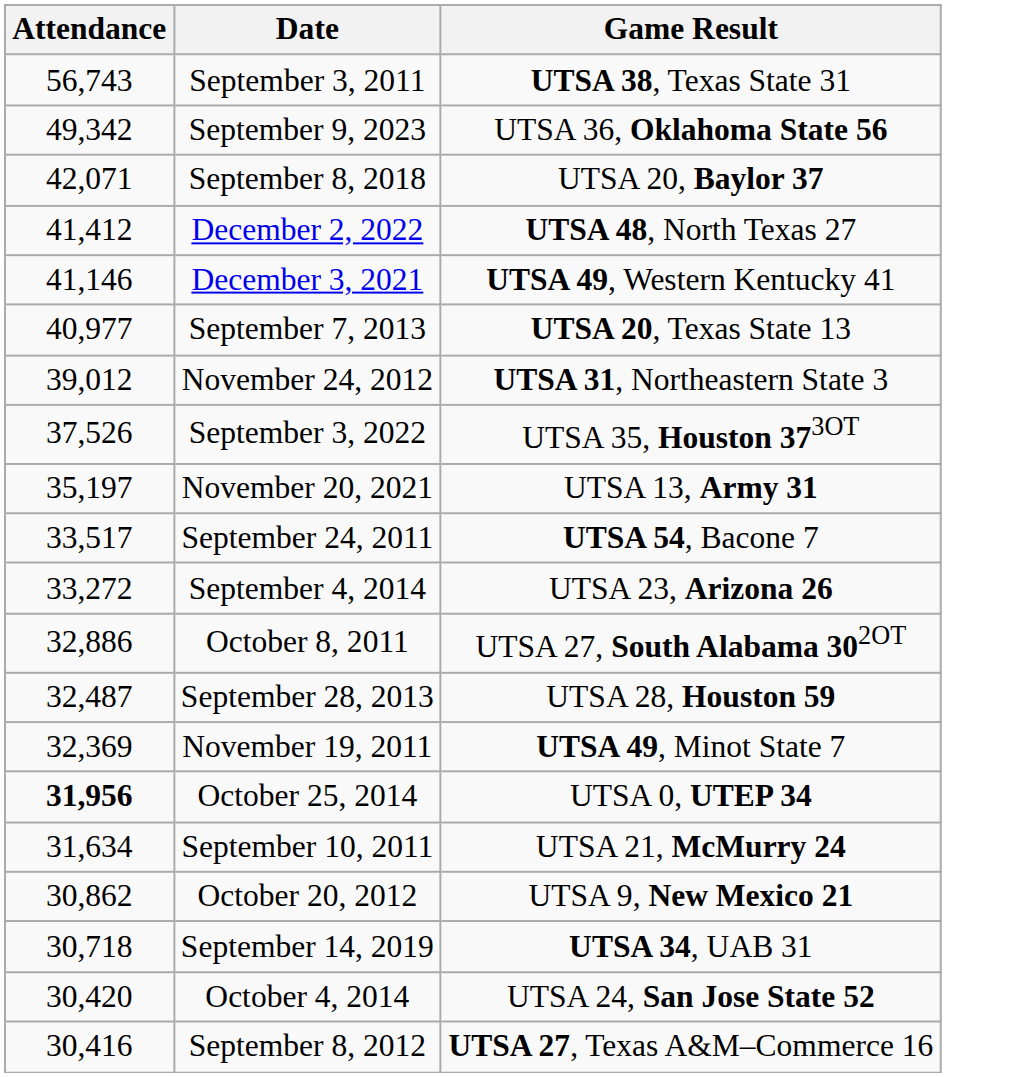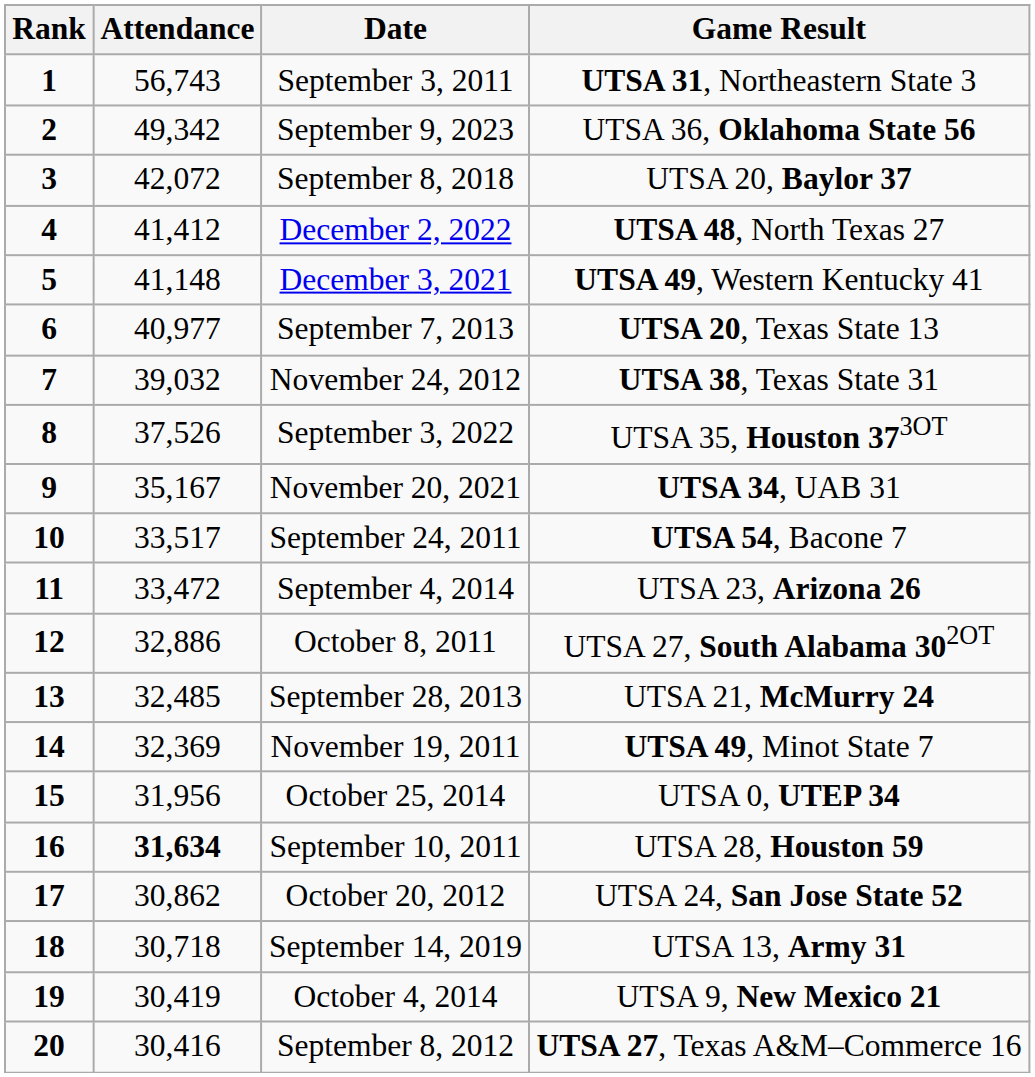+ column: (49, 29)
(691, 79) UTSA 38, Texas State 31 -> (779, 79) UTSA 31, Northeastern State 3
(89, 179) 42,071 -> (177, 179) 42,072
(89, 279) 41,146 -> (177, 279) 41,148
(89, 379) 39,012 -> (177, 379) 39,032
(691, 379) UTSA 31, Northeastern State 3 -> (779, 379) UTSA 38, Texas State 31
(89, 487) 35,197 -> (177, 487) 35,167
(691, 487) UTSA 13, Army 31 -> (779, 487) UTSA 34, UAB 31
(89, 587) 33,272 -> (177, 587) 33,472
(89, 696) 32,487 -> (177, 696) 32,485
(691, 696) UTSA 28, Houston 59 -> (779, 696) UTSA 21, McMurry 24
(89, 796) bold -> (177, 796) normal
(89, 846) normal -> (177, 846) bold
(691, 846) UTSA 21, McMurry 24 -> (779, 846) UTSA 28, Houston 59
(691, 896) UTSA 9, New Mexico 21 -> (779, 896) UTSA 24, San Jose State 52
(691, 946) UTSA 34, UAB 31 -> (779, 946) UTSA 13, Army 31
(89, 996) 30,420 -> (177, 996) 30,419
(691, 996) UTSA 24, San Jose State 52 -> (779, 996) UTSA 9, New Mexico 21
